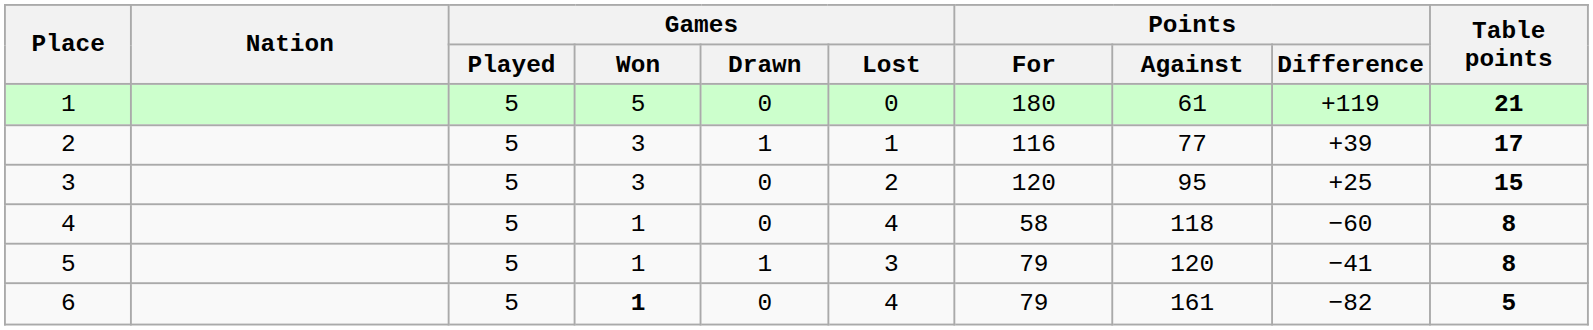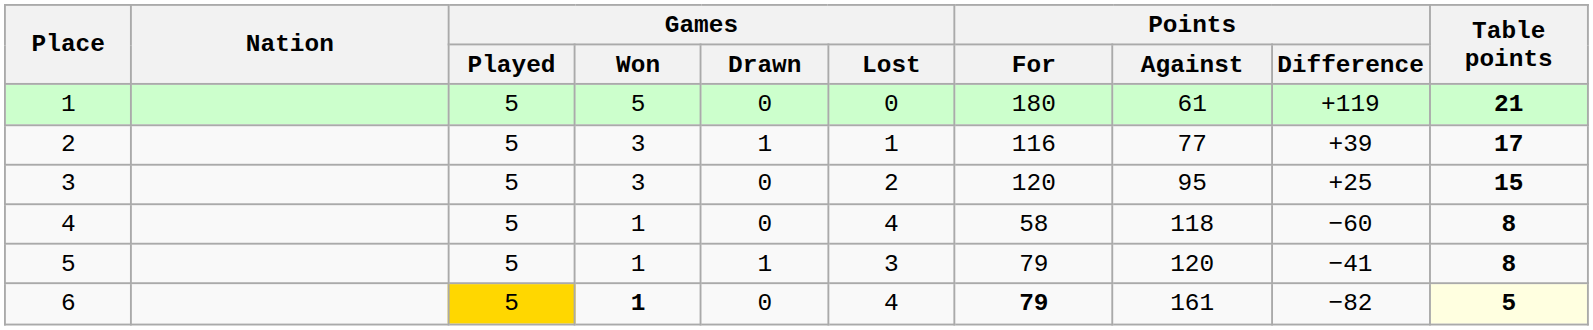(511, 304) no background -> (511, 304) gold background
(1034, 304) normal -> (1034, 304) bold
(1509, 304) no background -> (1509, 304) lightyellow background
